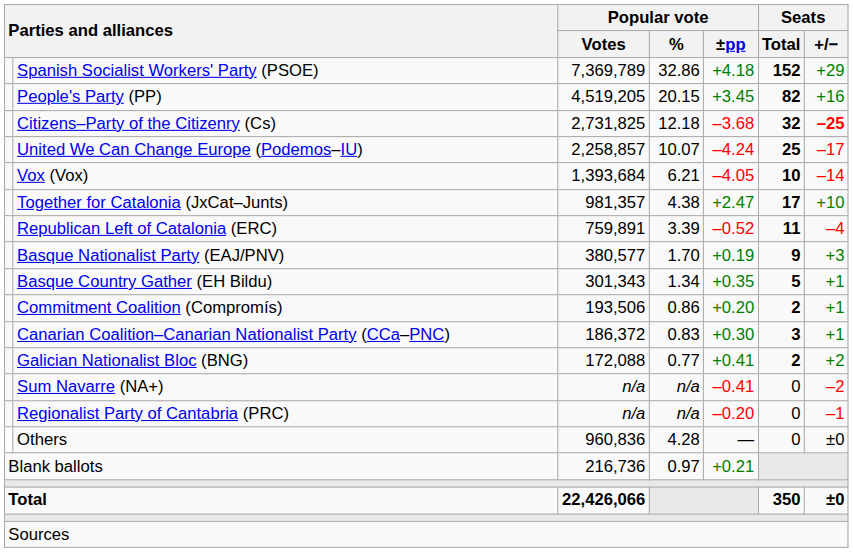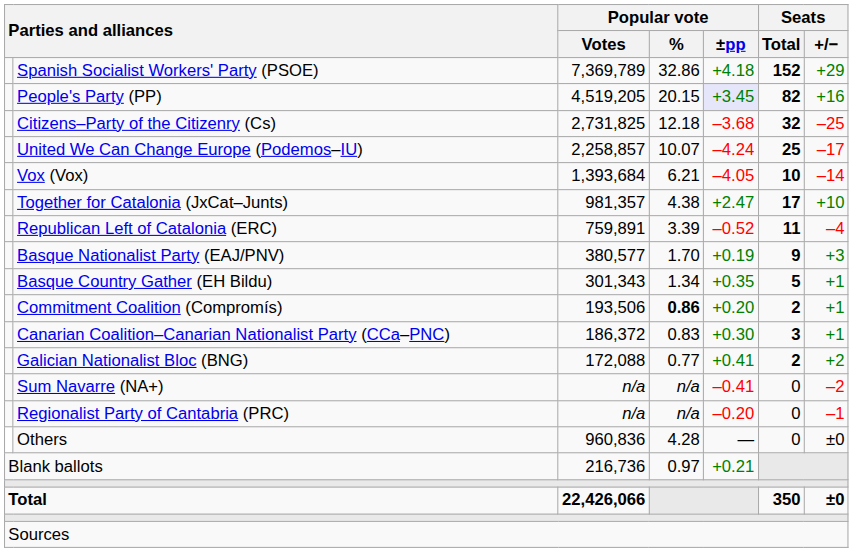(733, 96) no background -> (733, 96) lavender background
(831, 123) bold -> (831, 123) normal
(684, 307) normal -> (684, 307) bold
